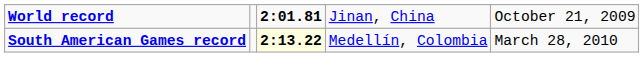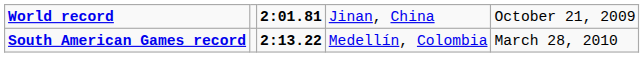(291, 40) lightyellow background -> (291, 40) no background
